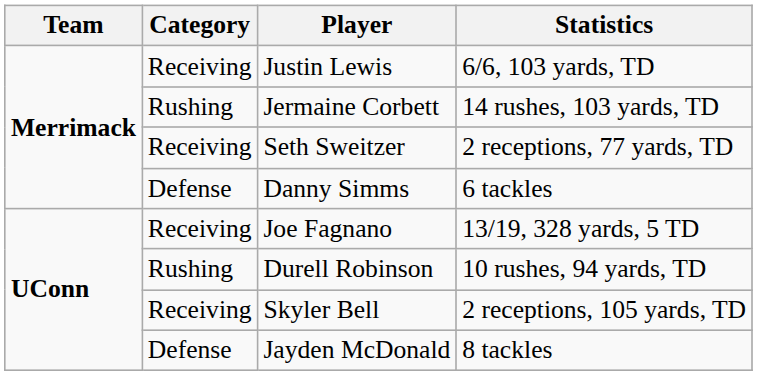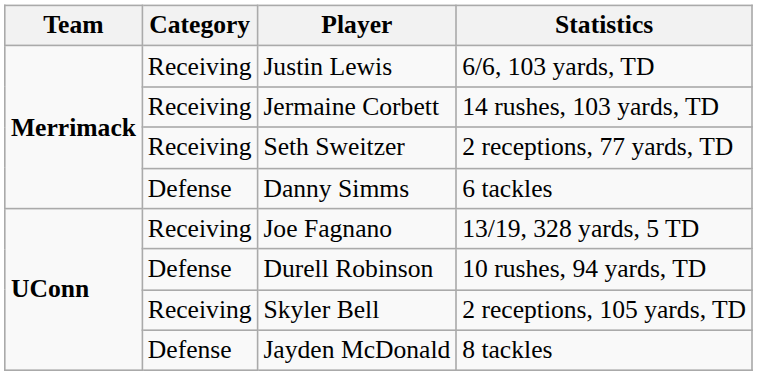(190, 106) Rushing -> (200, 106) Receiving
(190, 268) Rushing -> (190, 268) Defense
